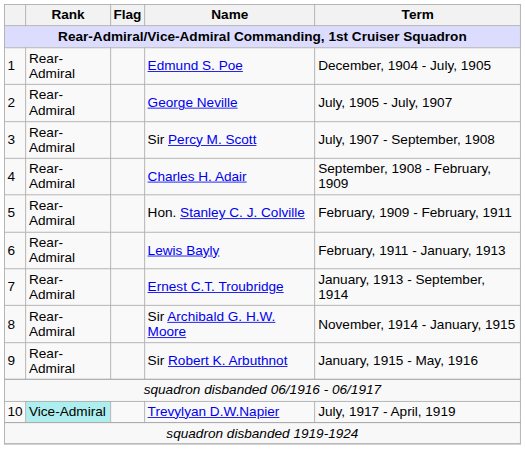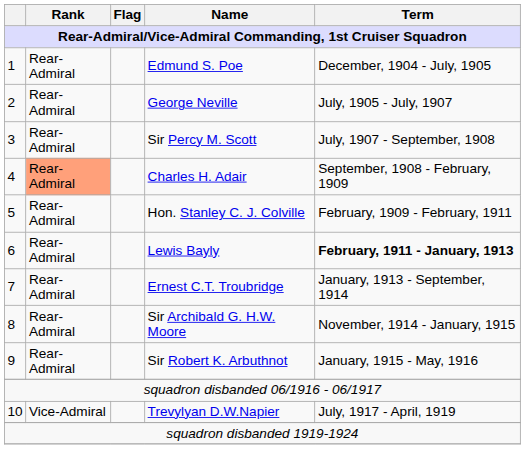(52, 176) no background -> (52, 176) lightsalmon background
(412, 250) normal -> (416, 250) bold
(67, 411) paleturquoise background -> (67, 411) no background
